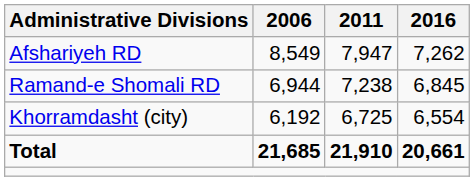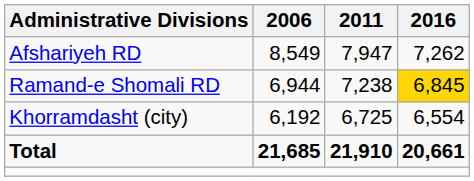(439, 85) no background -> (439, 85) gold background
